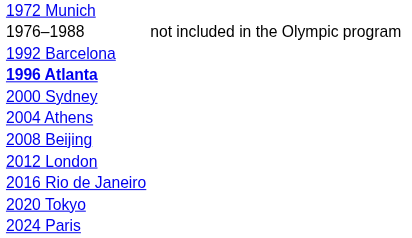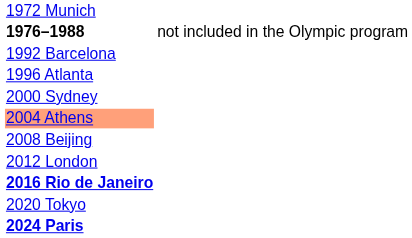(45, 32) normal -> (45, 32) bold
(52, 75) bold -> (50, 75) normal
(50, 118) no background -> (50, 118) lightsalmon background
(76, 183) normal -> (80, 183) bold
(43, 226) normal -> (45, 226) bold
